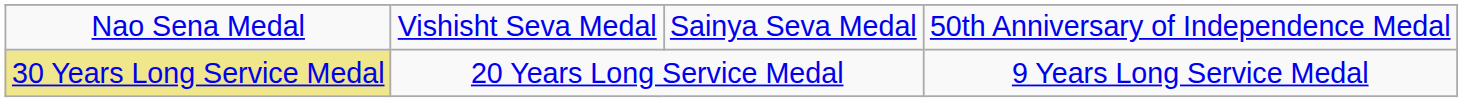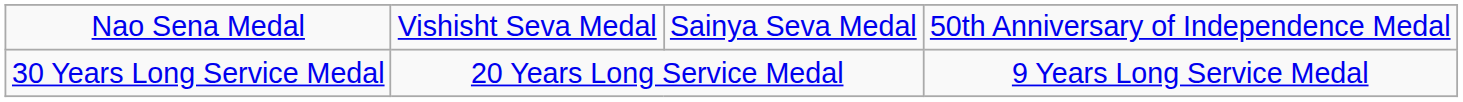(198, 72) khaki background -> (198, 72) no background
